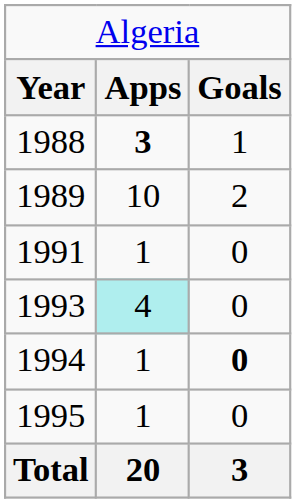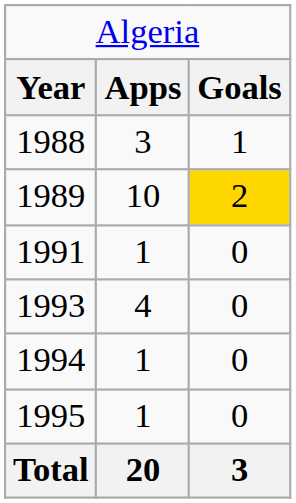(143, 141) bold -> (143, 141) normal
(240, 196) no background -> (240, 196) gold background
(143, 305) paleturquoise background -> (143, 305) no background
(240, 360) bold -> (240, 360) normal
